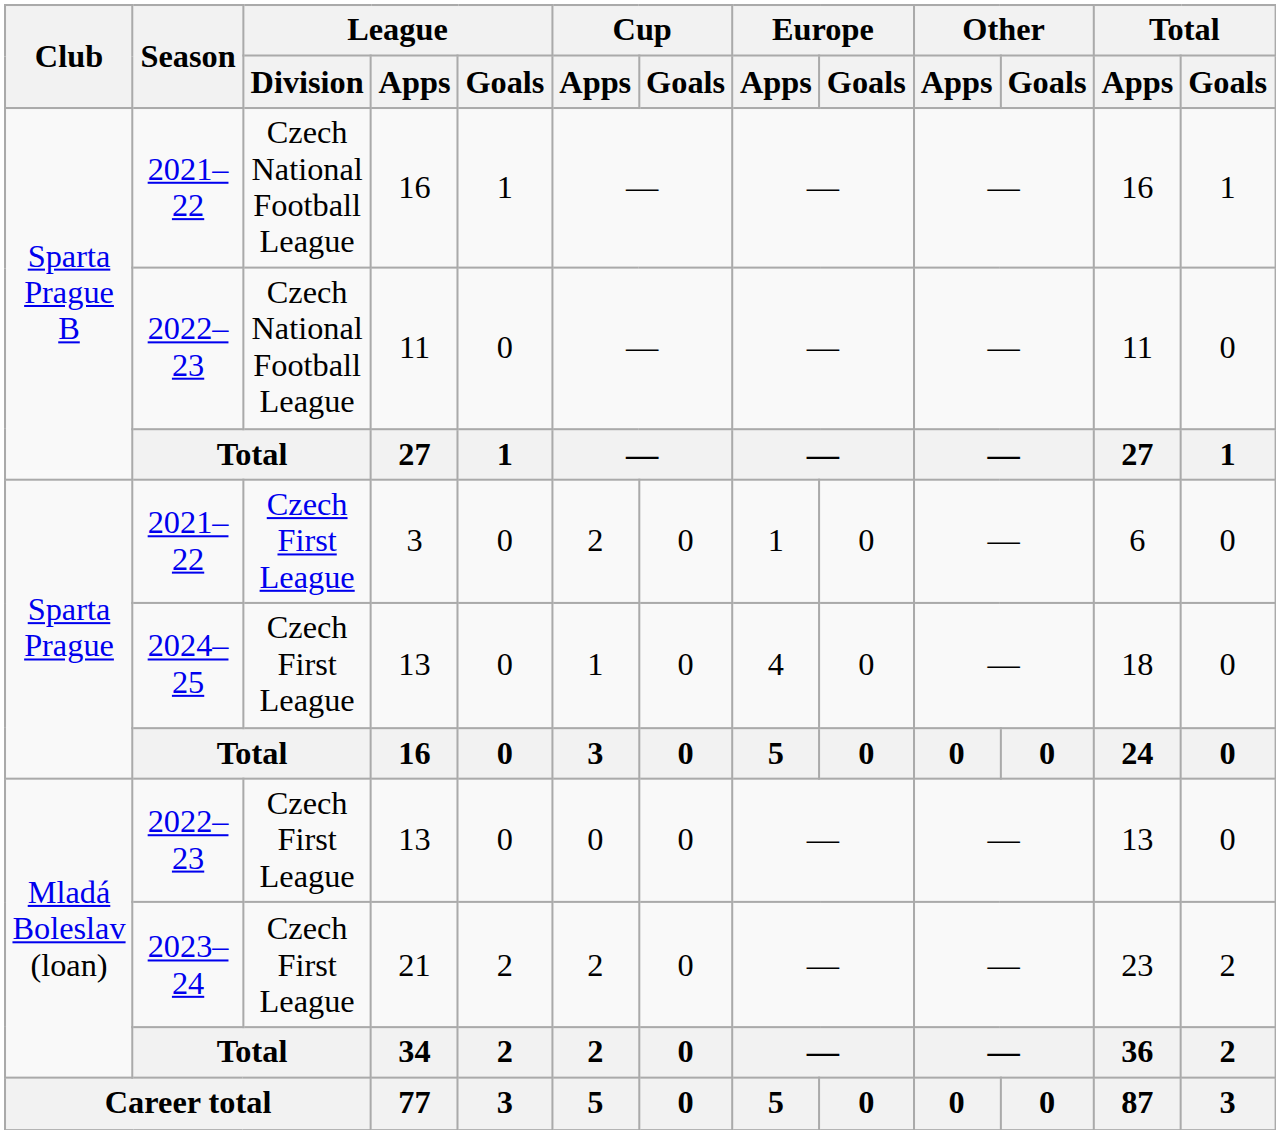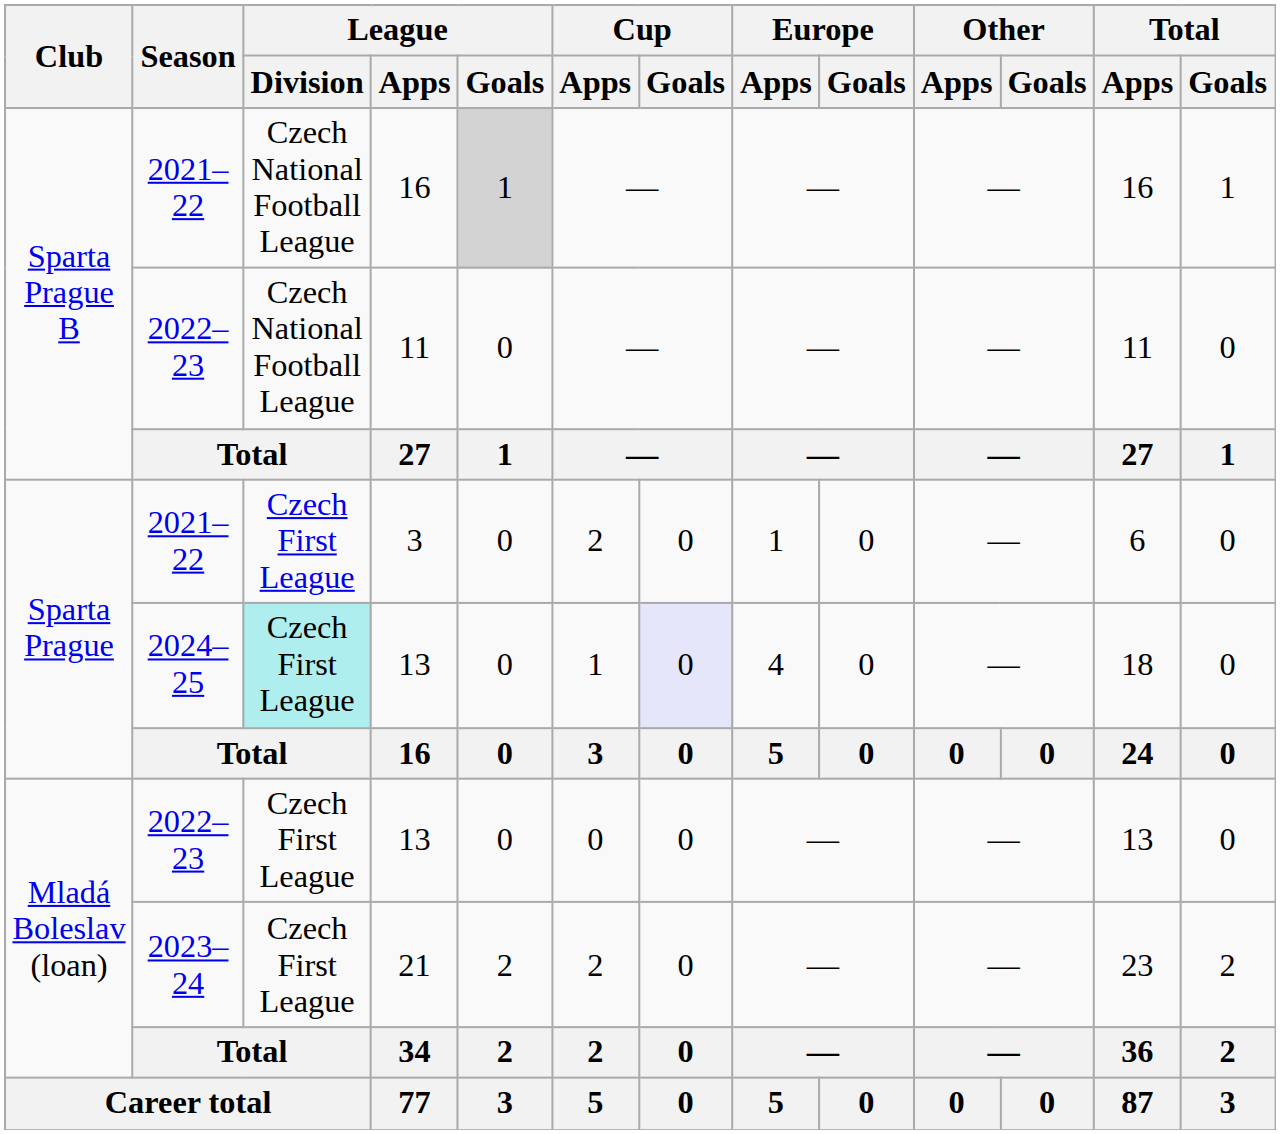(505, 187) no background -> (505, 187) lightgrey background
(307, 664) no background -> (307, 664) paleturquoise background
(686, 664) no background -> (686, 664) lavender background
